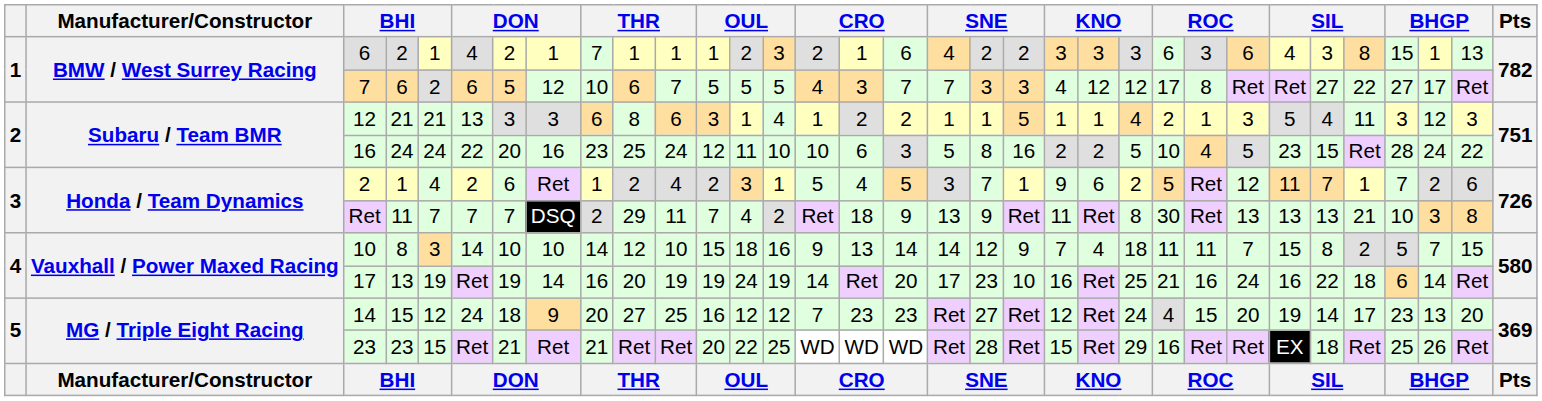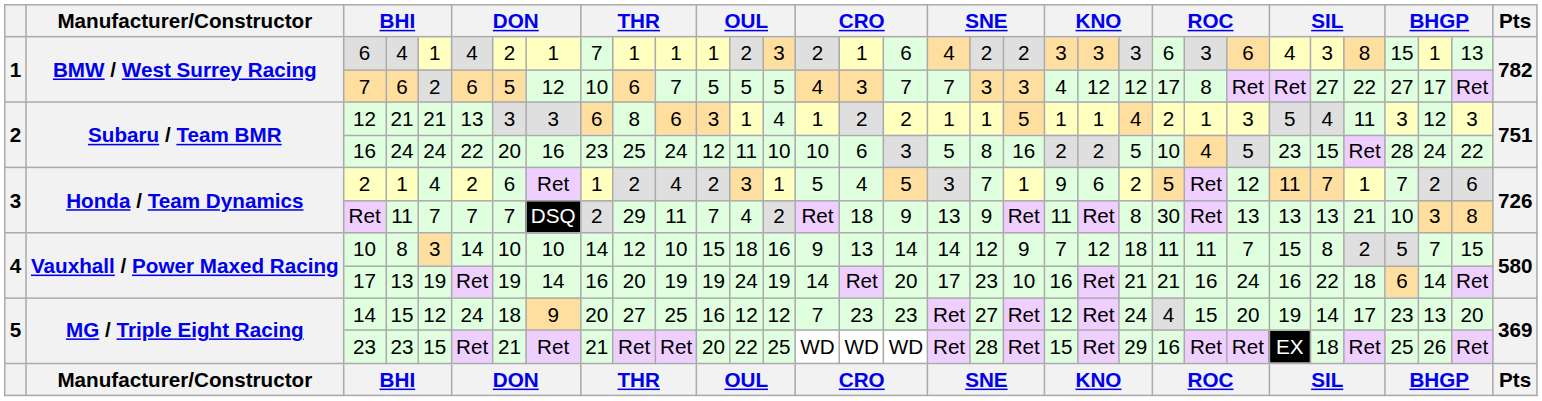(402, 53) 2 -> (402, 53) 4
(1098, 249) 4 -> (1098, 249) 12
(1136, 281) 25 -> (1136, 281) 21
